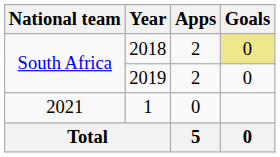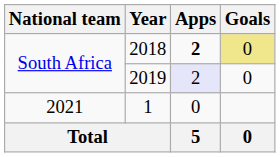(196, 48) normal -> (196, 48) bold
(196, 78) no background -> (196, 78) lavender background
